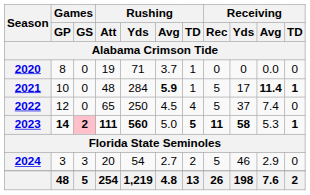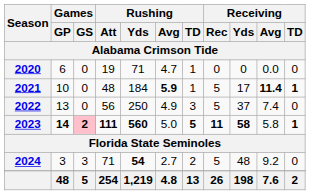(62, 69) 8 -> (62, 69) 6
(169, 69) 3.7 -> (169, 69) 4.7
(138, 87) 284 -> (138, 87) 184
(62, 106) 12 -> (62, 106) 13
(108, 106) 65 -> (108, 106) 56
(169, 106) 4.5 -> (169, 106) 4.9
(193, 106) 4 -> (193, 106) 3
(271, 124) 5.3 -> (271, 124) 5.8
(108, 161) 20 -> (108, 161) 71
(138, 161) normal -> (138, 161) bold
(244, 161) 46 -> (244, 161) 48
(271, 161) 2.9 -> (271, 161) 9.2
